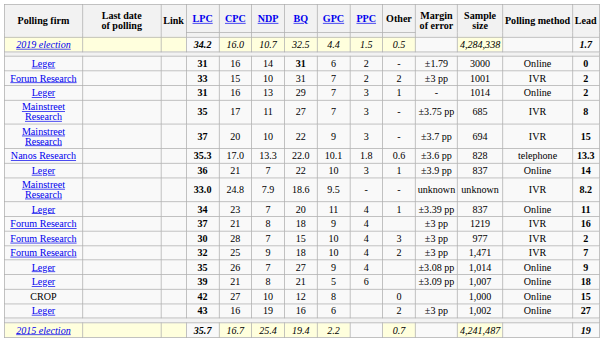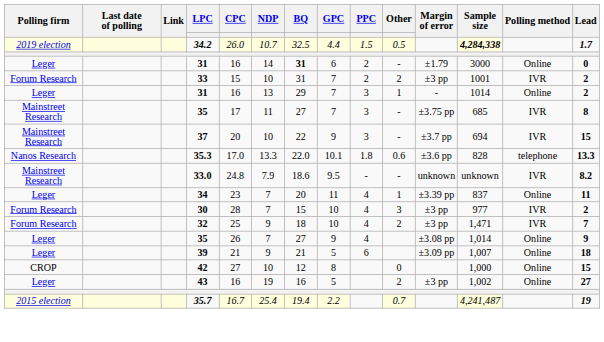(235, 45) 16.0 -> (235, 45) 26.0
(480, 45) normal -> (480, 45) bold
- row: (43, 171)
- row: (43, 224)
(268, 282) 8 -> (268, 253) 9
(334, 311) 6 -> (334, 282) 5
